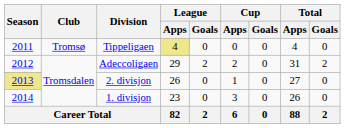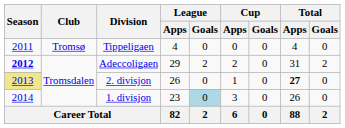(175, 47) khaki background -> (175, 47) no background
(23, 64) normal -> (23, 64) bold
(295, 81) normal -> (295, 81) bold
(205, 98) no background -> (205, 98) lightblue background
